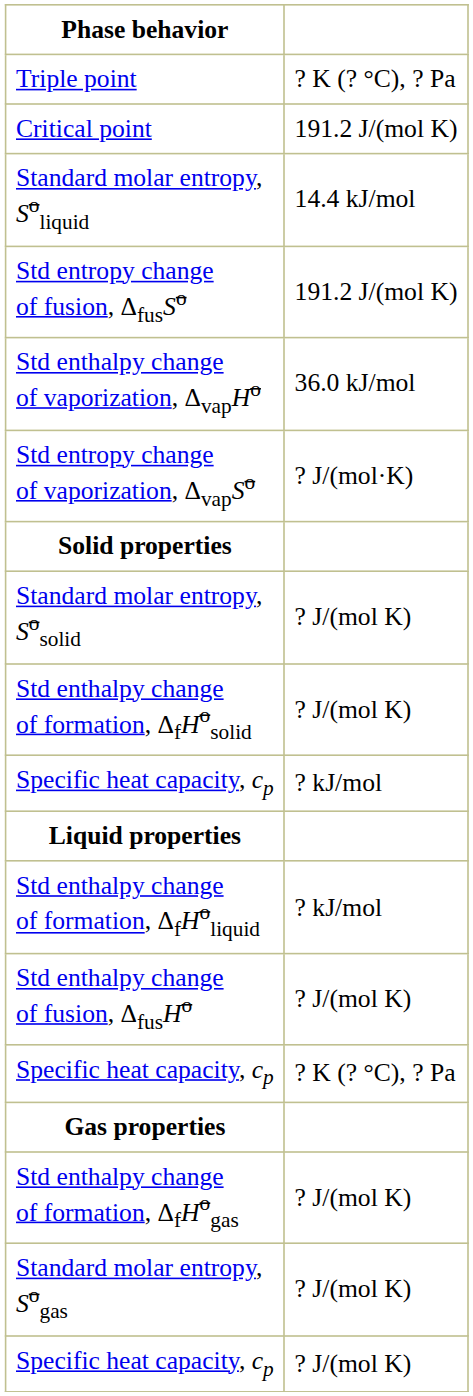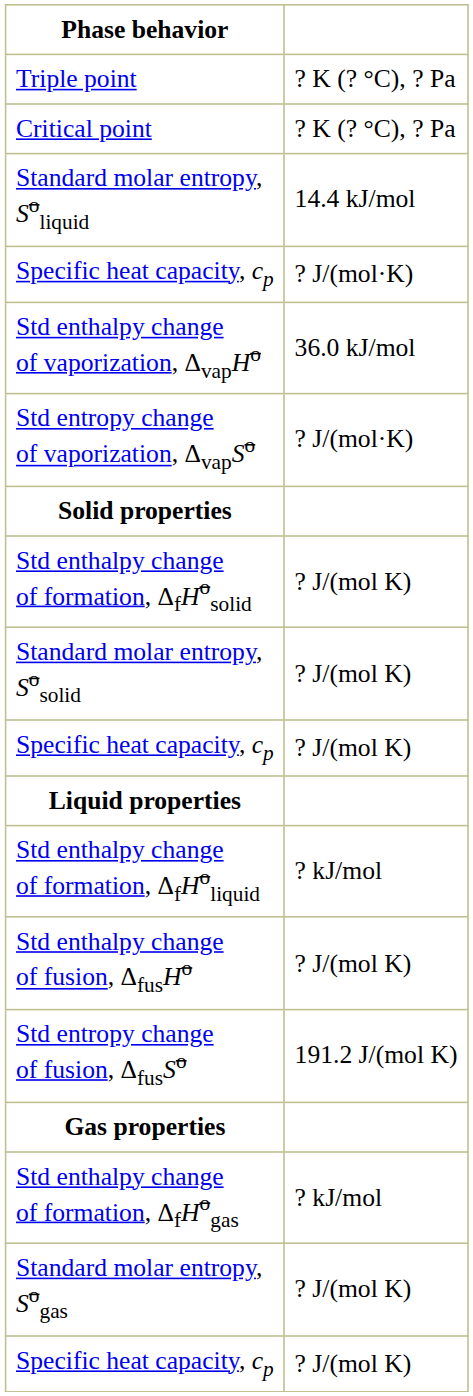(376, 128) 191.2 J/(mol K) -> (375, 128) ? K (? °C), ? Pa
(115, 291) Std entropy change of fusion, ΔfusSo -> (145, 273) Specific heat capacity, cp
(376, 291) 191.2 J/(mol K) -> (354, 273) ? J/(mol·K)
(139, 617) Standard molar entropy, Sosolid -> (134, 581) Std enthalpy change of formation, ΔfHosolid
(134, 709) Std enthalpy change of formation, ΔfHosolid -> (139, 673) Standard molar entropy, Sosolid
(338, 783) ? kJ/mol -> (353, 747) ? J/(mol K)
(145, 1073) Specific heat capacity, cp -> (115, 1055) Std entropy change of fusion, ΔfusSo
(375, 1073) ? K (? °C), ? Pa -> (376, 1055) 191.2 J/(mol K)
(353, 1196) ? J/(mol K) -> (338, 1196) ? kJ/mol
